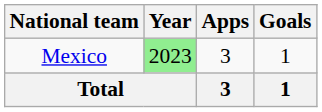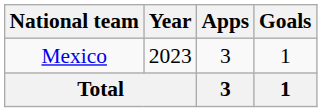(170, 55) lightgreen background -> (170, 55) no background
